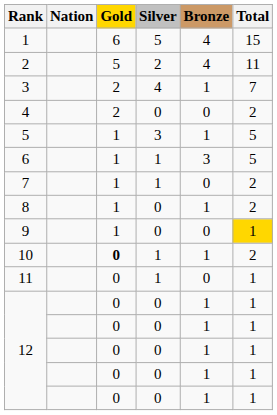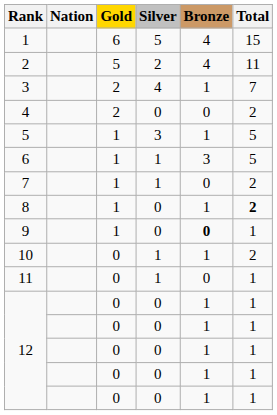(253, 207) normal -> (253, 207) bold
(206, 231) normal -> (206, 231) bold
(253, 231) gold background -> (253, 231) no background
(116, 254) bold -> (116, 254) normal
